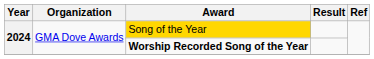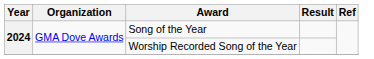(167, 29) gold background -> (167, 29) no background
(218, 46) bold -> (213, 46) normal
